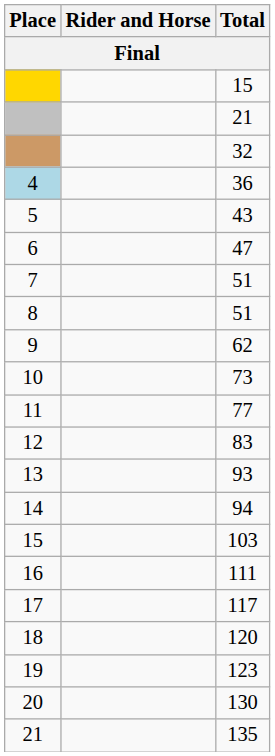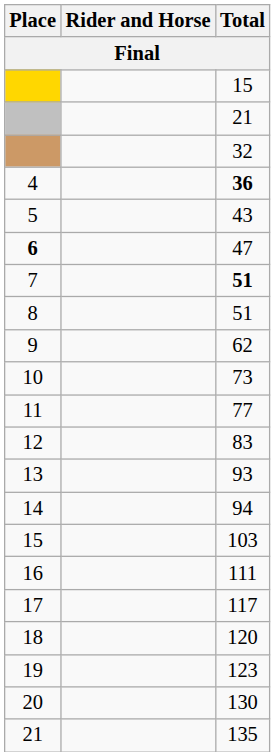(33, 183) lightblue background -> (33, 183) no background
(242, 183) normal -> (242, 183) bold
(33, 248) normal -> (33, 248) bold
(242, 280) normal -> (242, 280) bold
